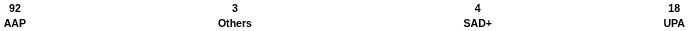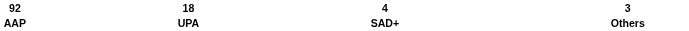columns swapped: (674, 9) <-> (235, 9)
